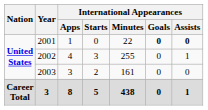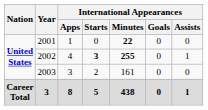(128, 42) normal -> (128, 42) bold
(159, 42) bold -> (159, 42) normal
(187, 42) bold -> (187, 42) normal
(96, 57) normal -> (96, 57) bold
(128, 57) normal -> (128, 57) bold
